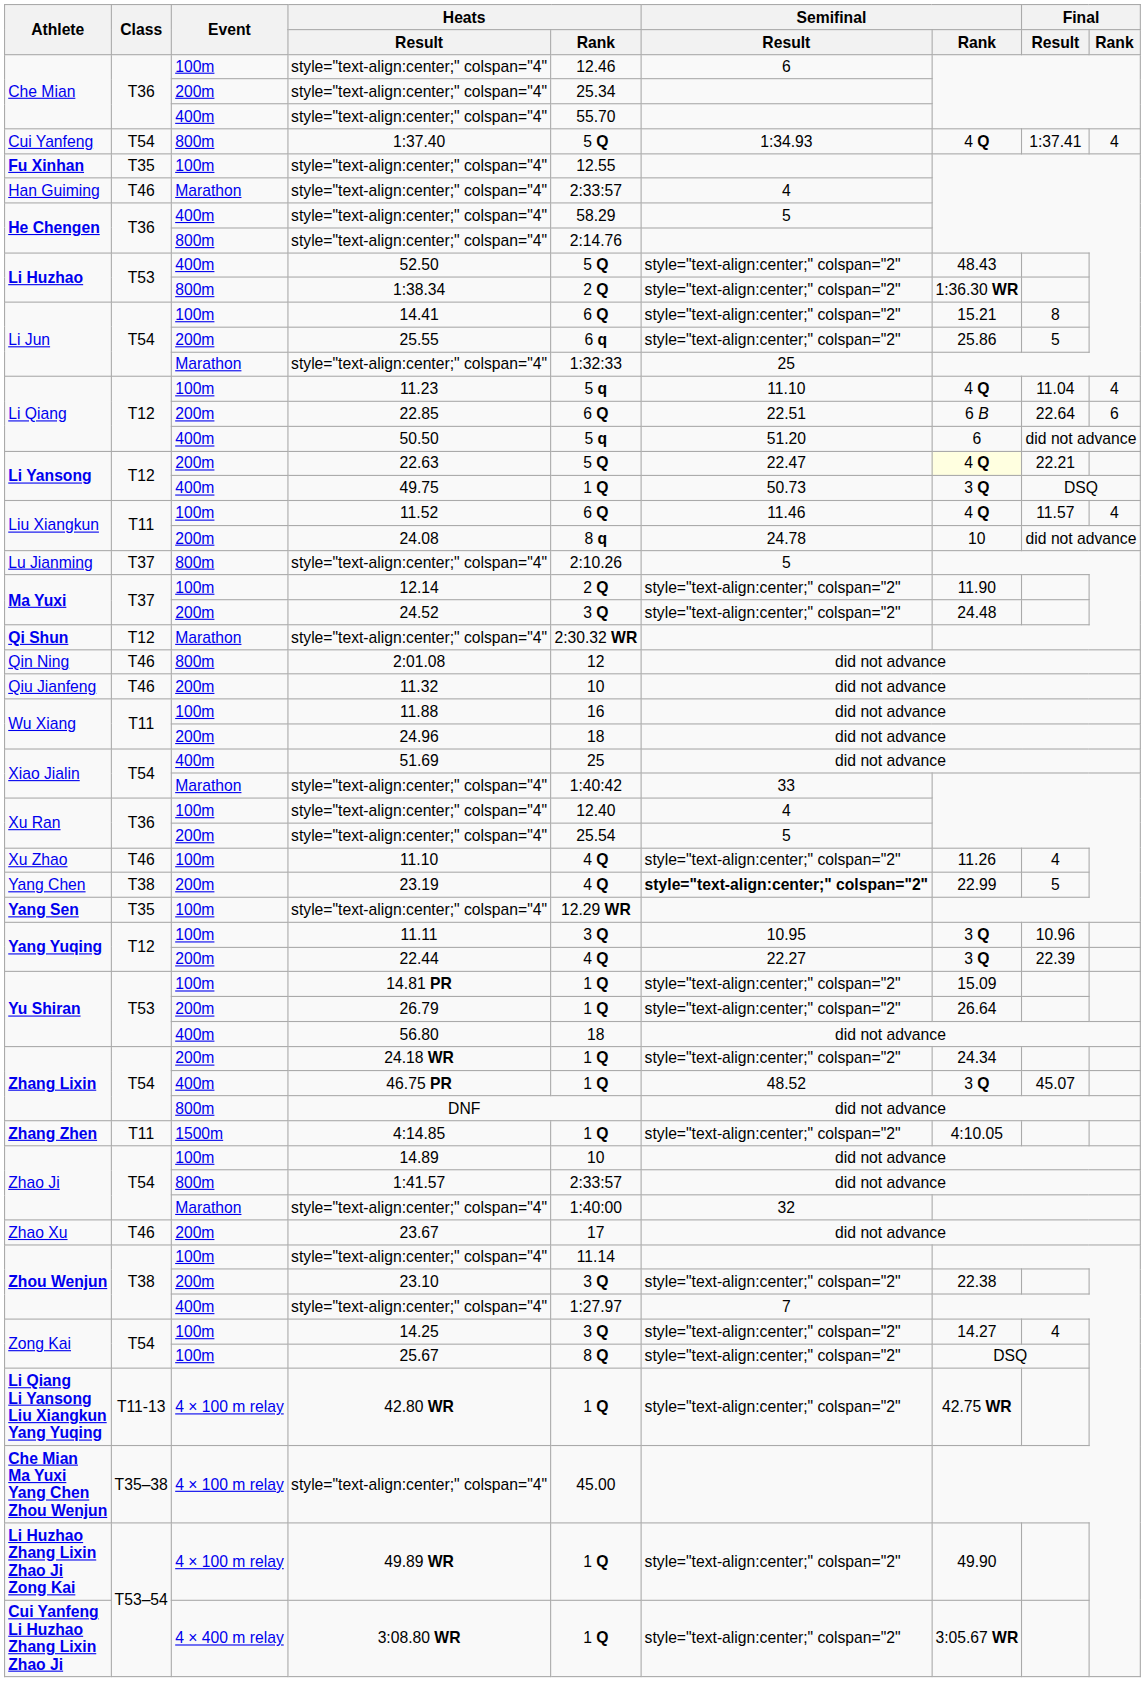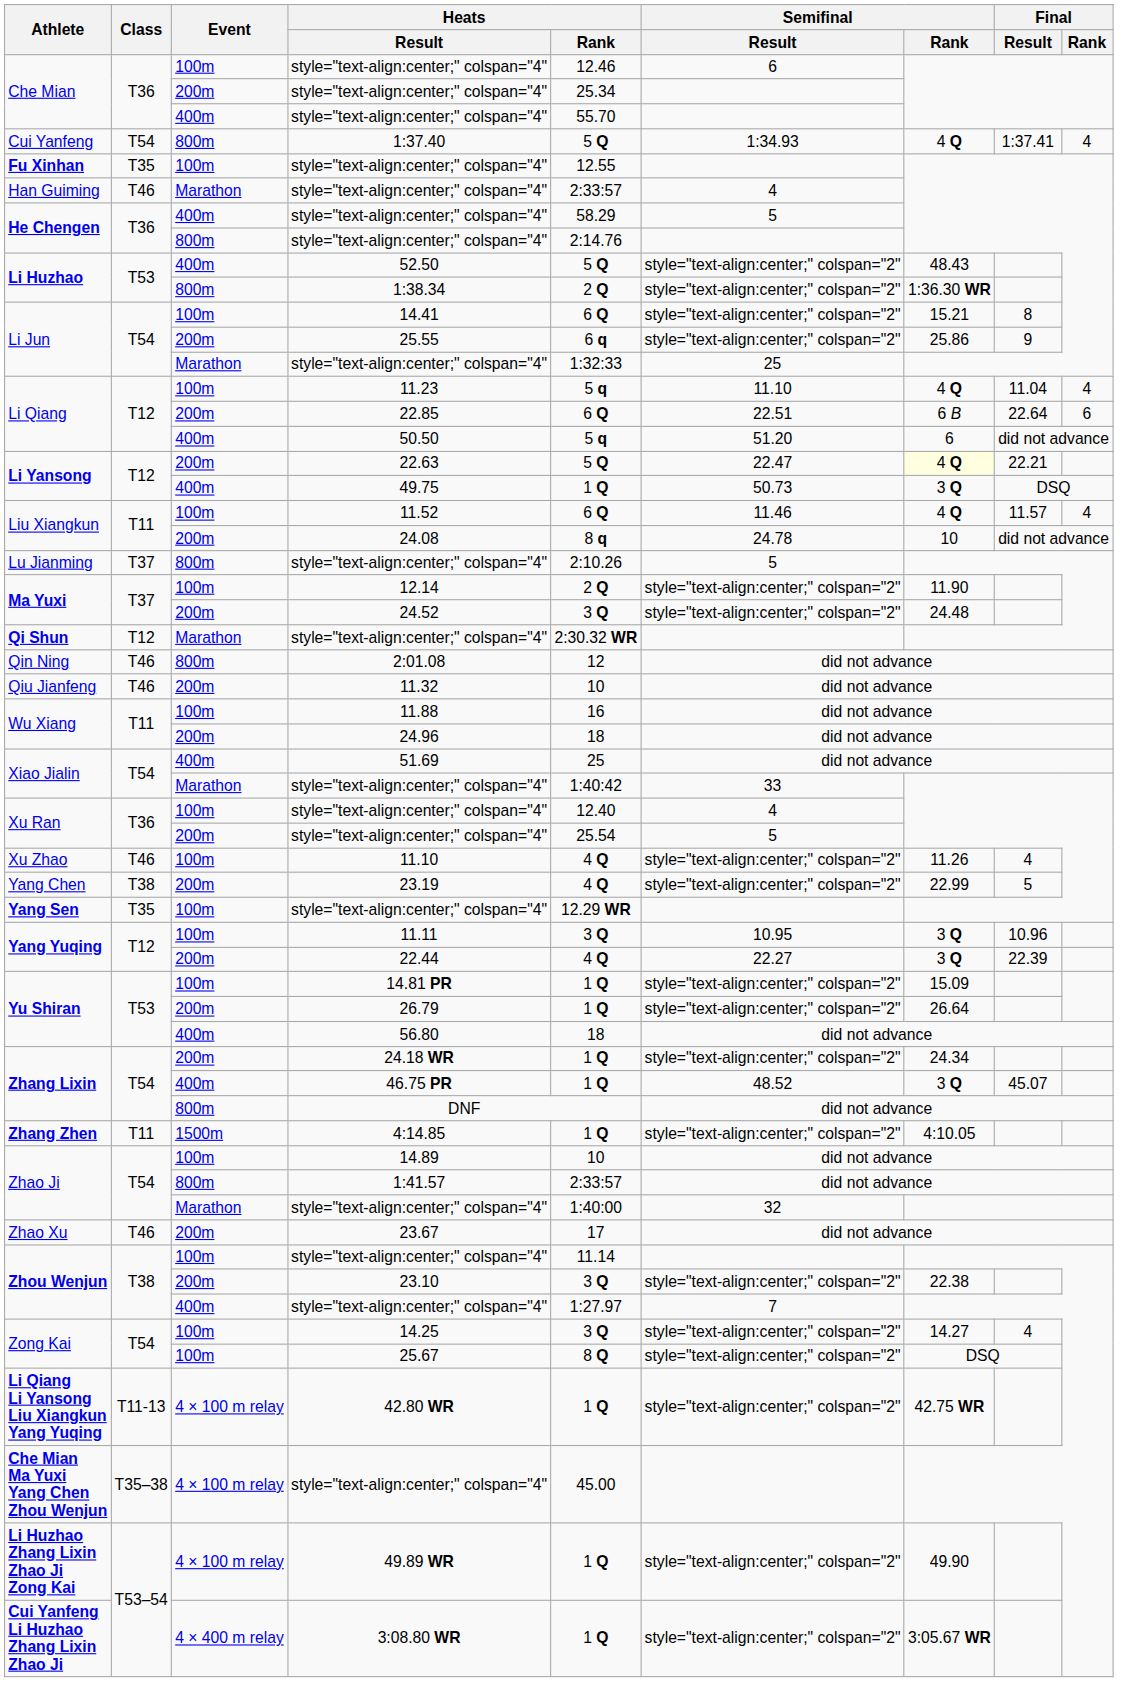(1055, 340) 5 -> (1028, 340) 9
(786, 885) bold -> (773, 885) normal
